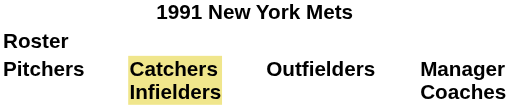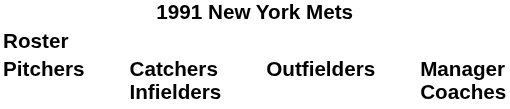(175, 80) khaki background -> (175, 80) no background
